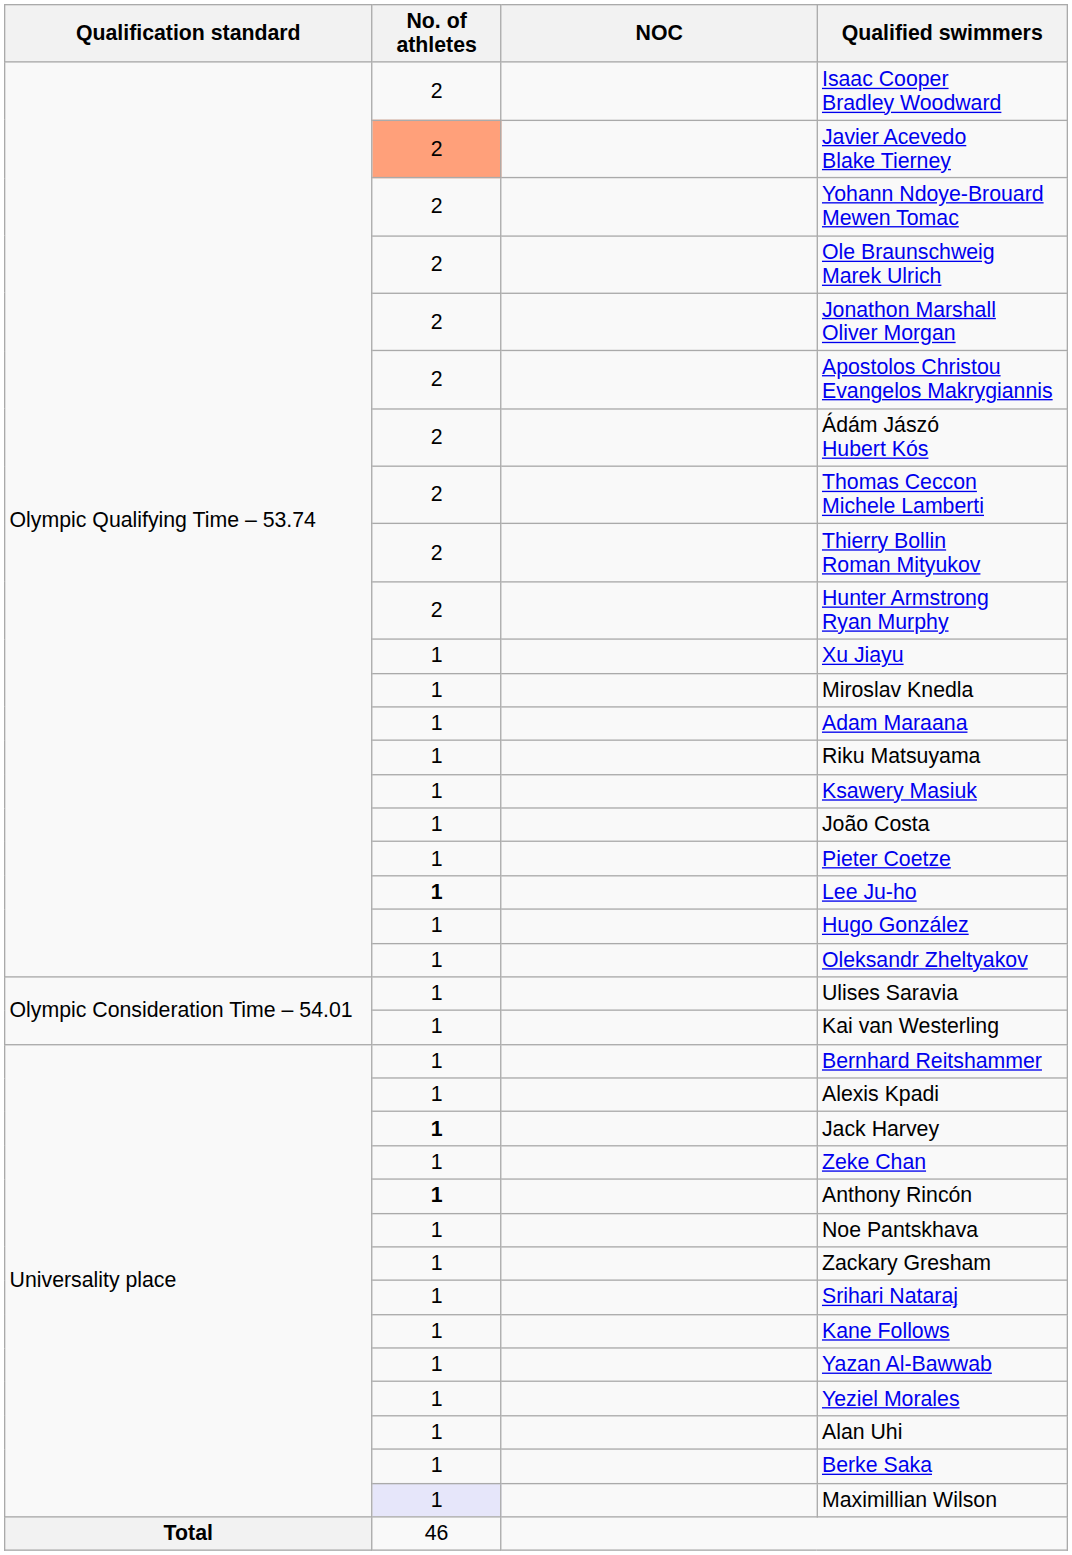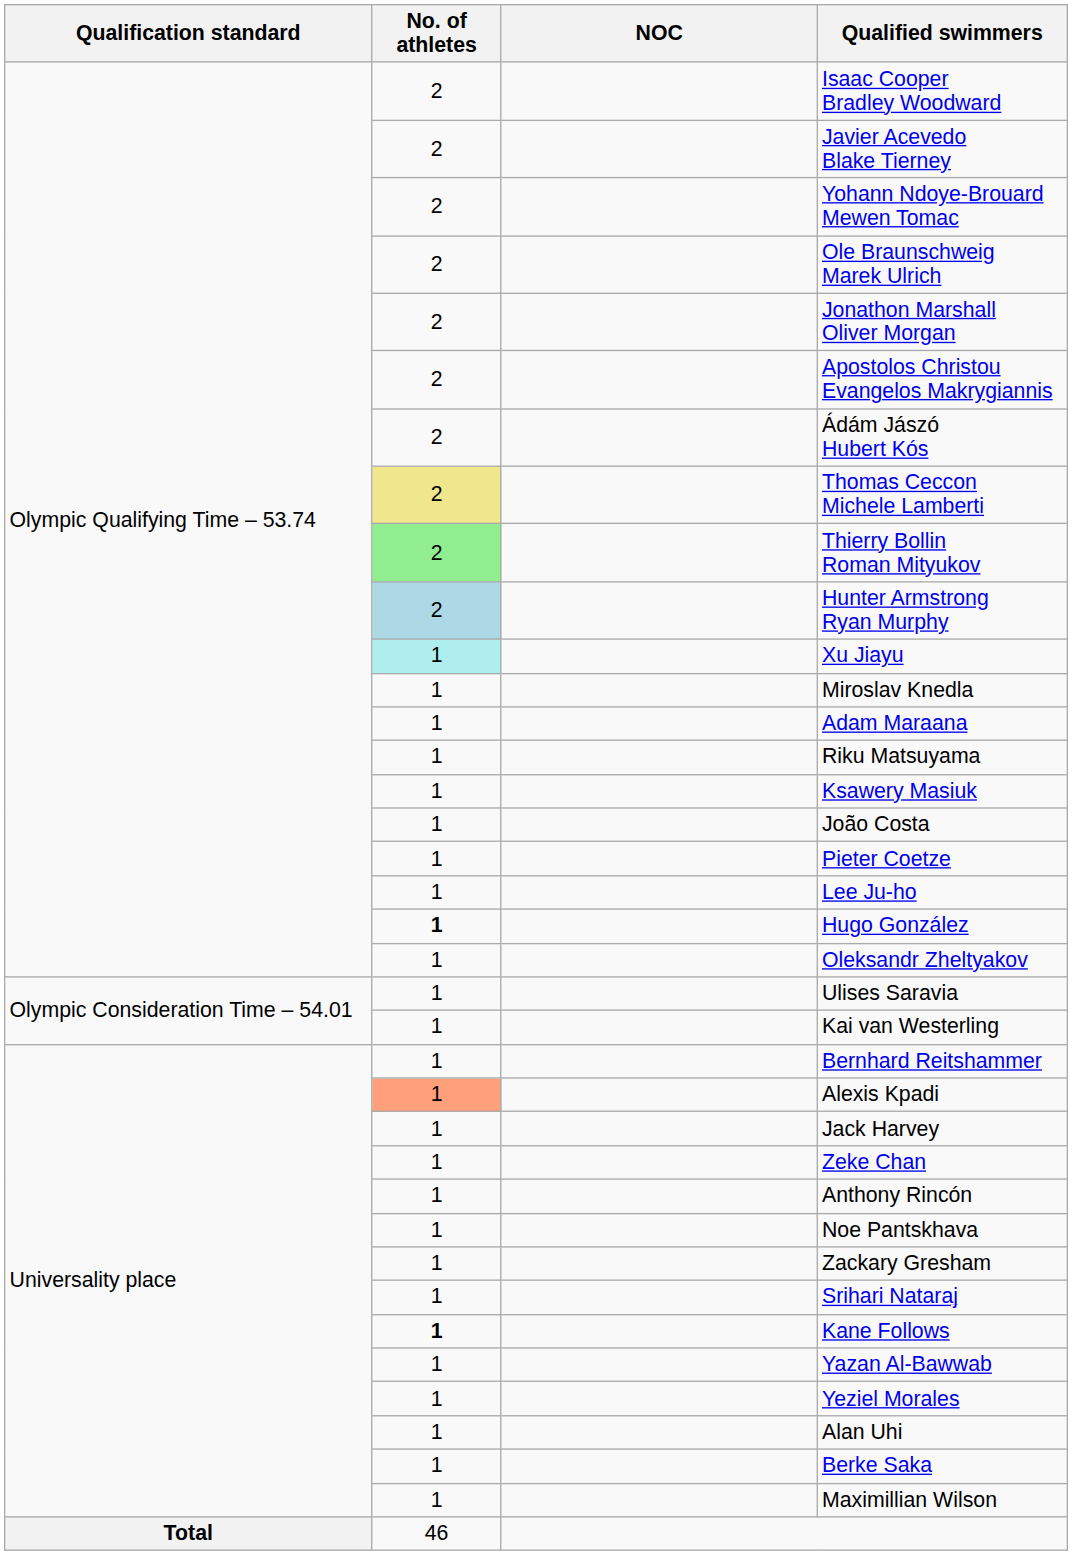(437, 148) lightsalmon background -> (437, 148) no background
(437, 494) no background -> (437, 494) khaki background
(437, 552) no background -> (437, 552) lightgreen background
(437, 610) no background -> (437, 610) lightblue background
(437, 655) no background -> (437, 655) paleturquoise background
(437, 892) bold -> (437, 892) normal
(437, 925) normal -> (437, 925) bold
(437, 1094) no background -> (437, 1094) lightsalmon background
(437, 1128) bold -> (437, 1128) normal
(437, 1195) bold -> (437, 1195) normal
(437, 1330) normal -> (437, 1330) bold
(437, 1499) lavender background -> (437, 1499) no background
